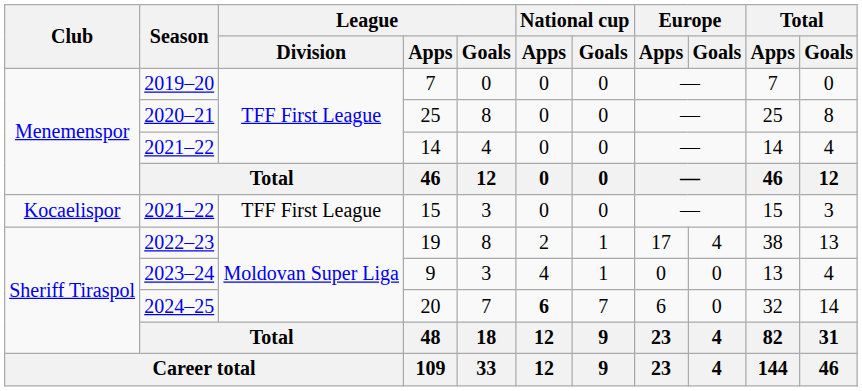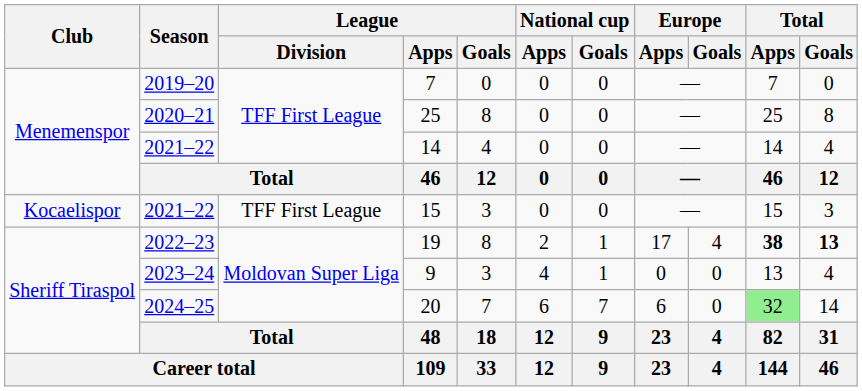(773, 242) normal -> (773, 242) bold
(829, 242) normal -> (829, 242) bold
(544, 305) bold -> (544, 305) normal
(773, 305) no background -> (773, 305) lightgreen background
